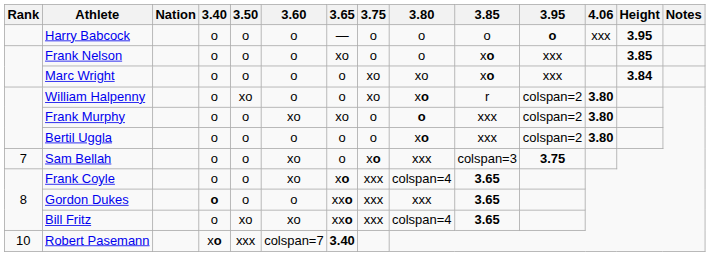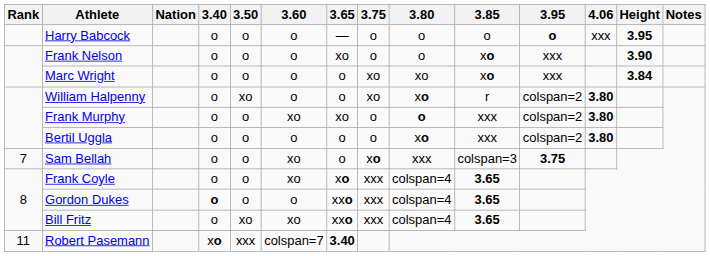(640, 55) 3.85 -> (640, 55) 3.90
(422, 199) xxx -> (422, 199) colspan=4
(23, 240) 10 -> (23, 240) 11
